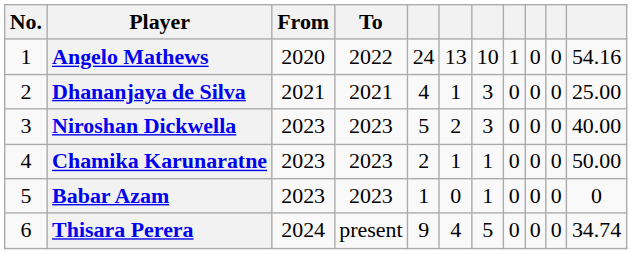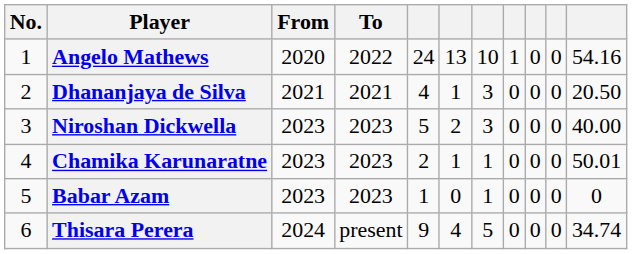(597, 91) 25.00 -> (597, 91) 20.50
(597, 160) 50.00 -> (597, 160) 50.01
